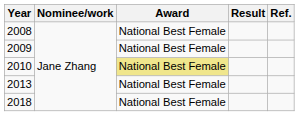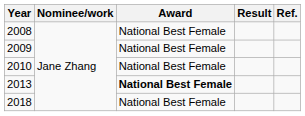(172, 66) khaki background -> (172, 66) no background
(172, 84) normal -> (175, 84) bold
